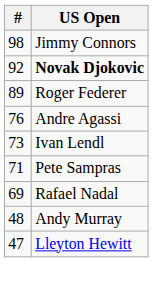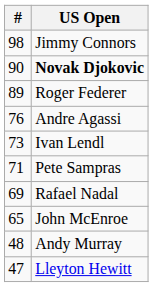(16, 68) 92 -> (16, 68) 90
+ row: (82, 218)
